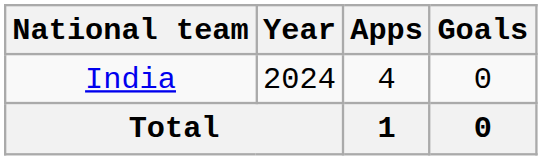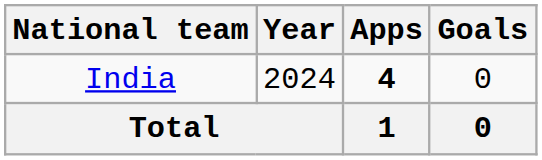(387, 79) normal -> (387, 79) bold
